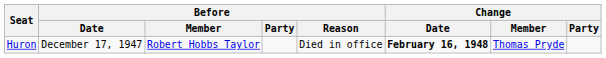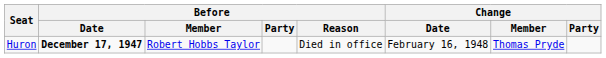(92, 45) normal -> (92, 45) bold
(438, 45) bold -> (438, 45) normal
